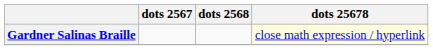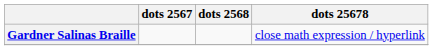(340, 34) lightyellow background -> (340, 34) no background
